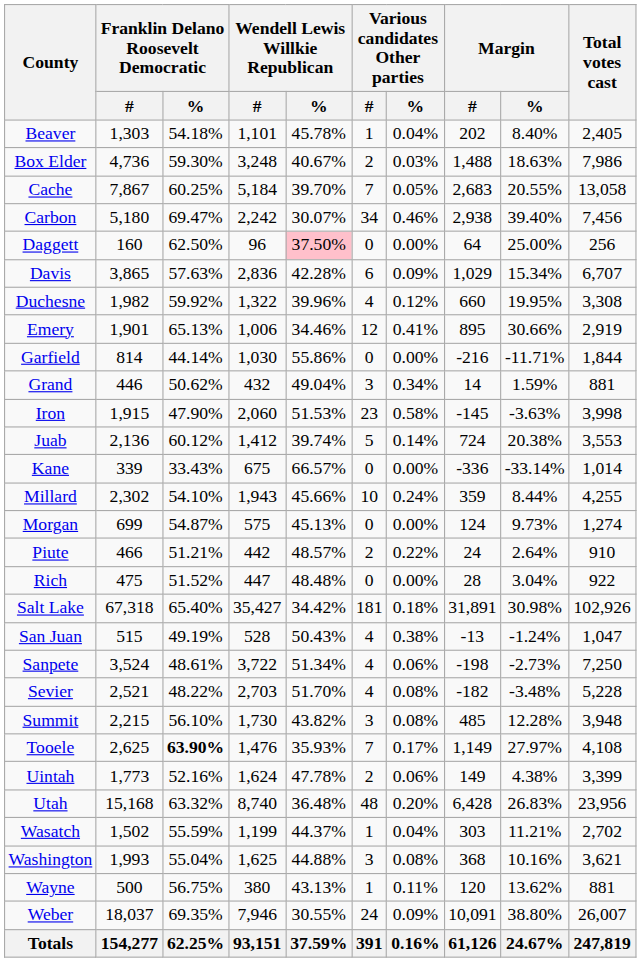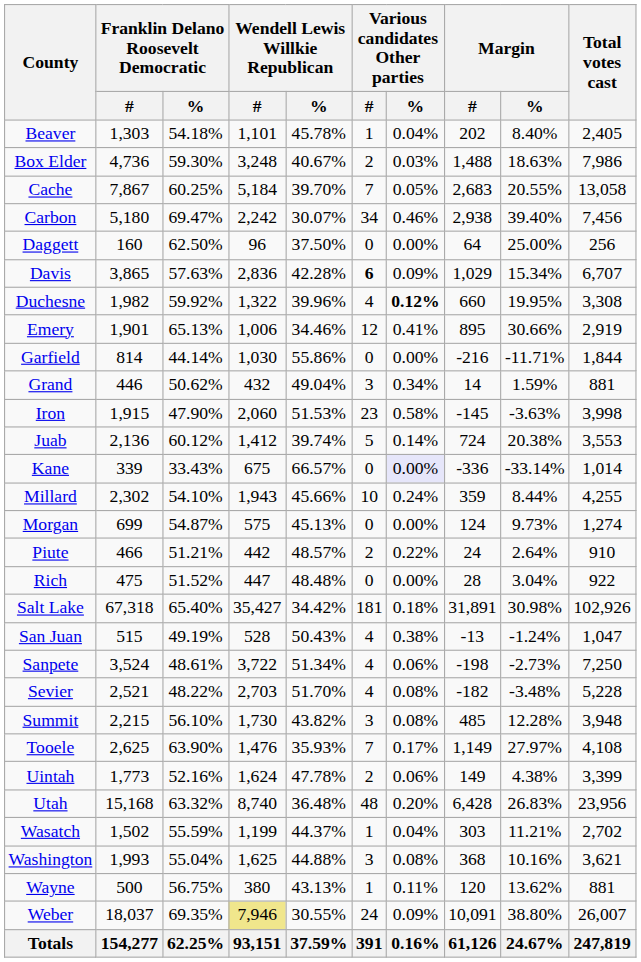(319, 245) pink background -> (319, 245) no background
(369, 273) normal -> (369, 273) bold
(415, 301) normal -> (415, 301) bold
(415, 468) no background -> (415, 468) lavender background
(196, 747) bold -> (196, 747) normal
(257, 915) no background -> (257, 915) khaki background
